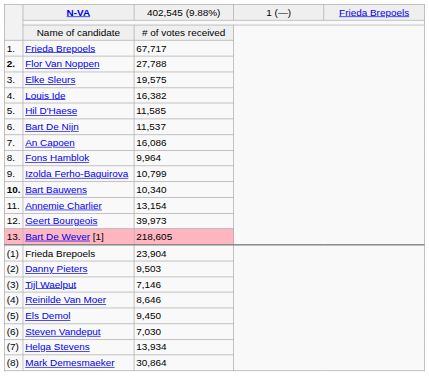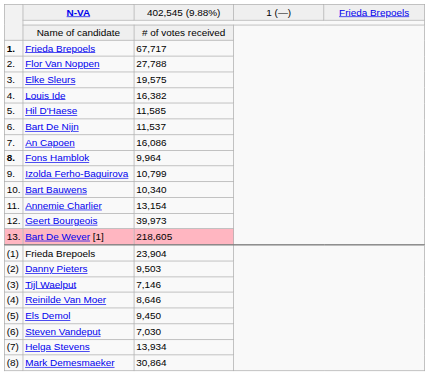(11, 49) normal -> (11, 49) bold
(11, 64) bold -> (11, 64) normal
(11, 159) normal -> (11, 159) bold
(14, 190) bold -> (14, 190) normal
